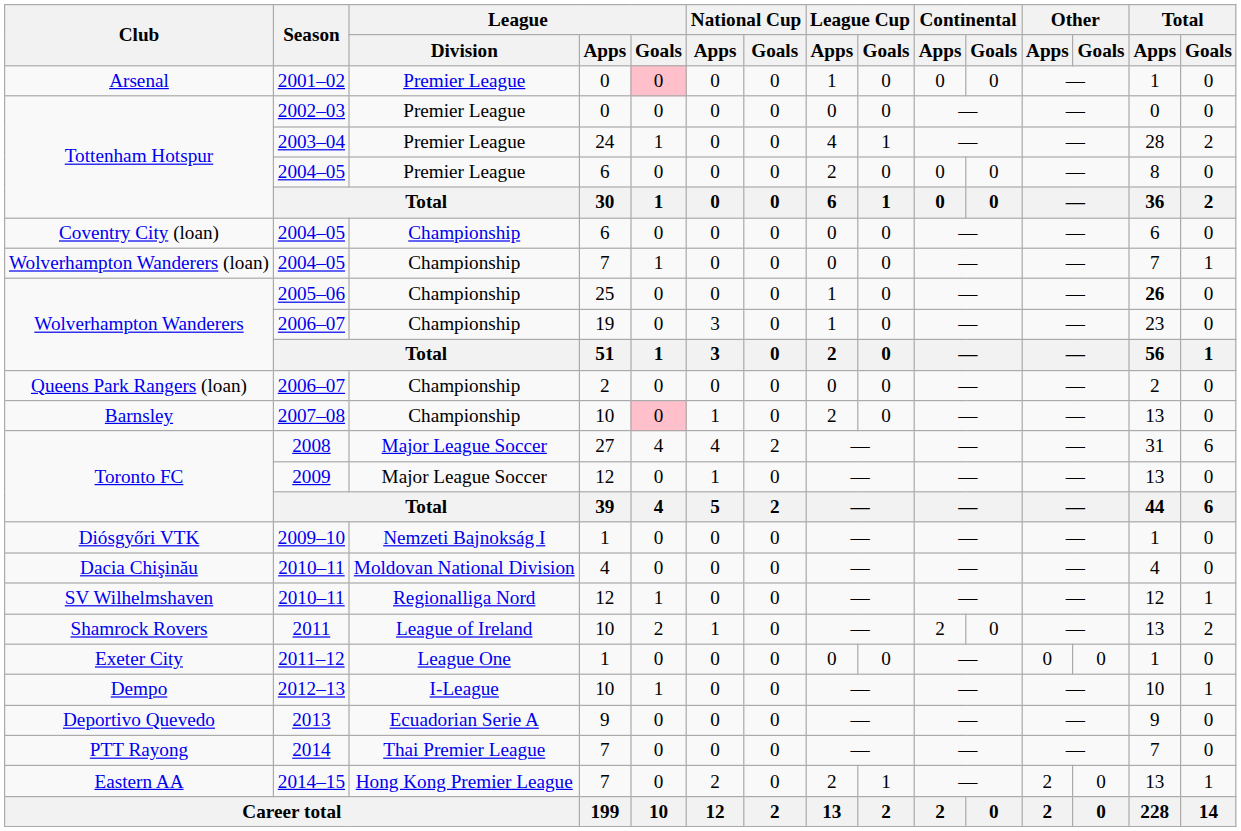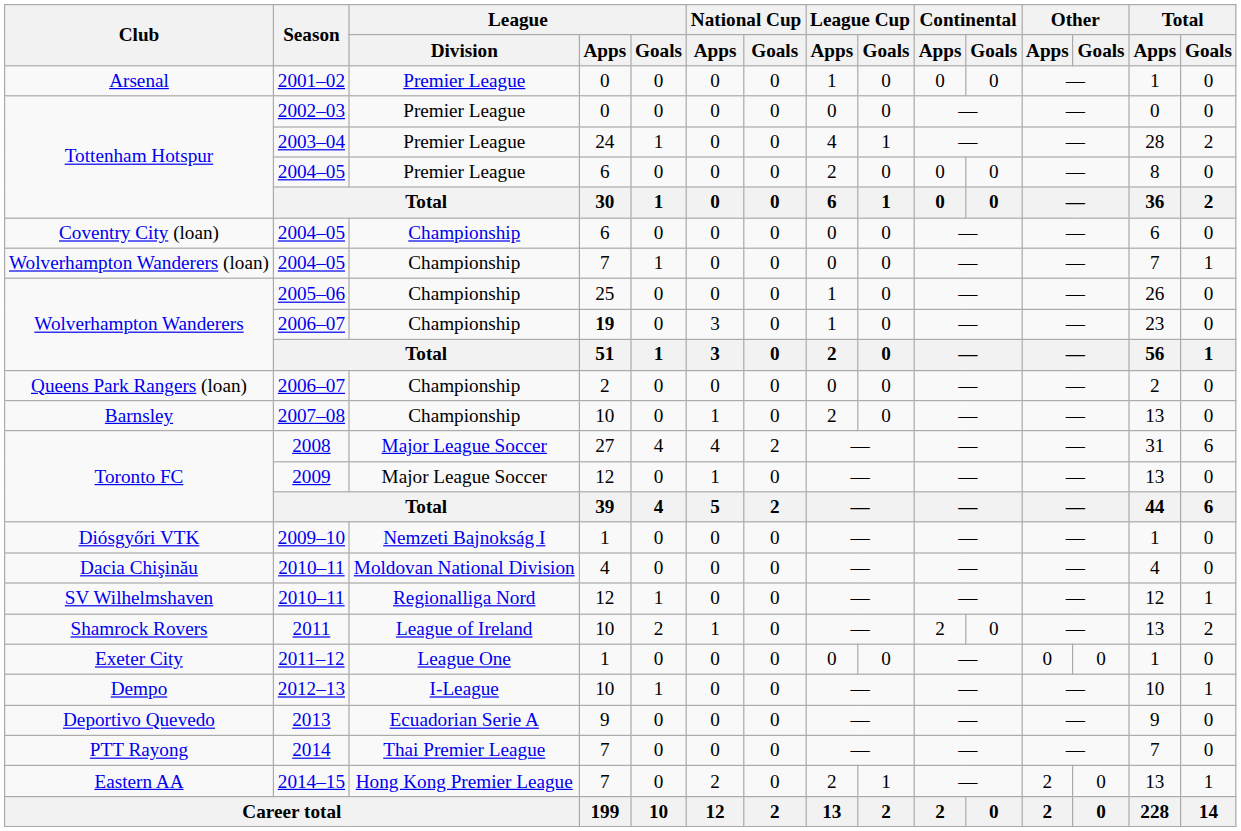(659, 80) pink background -> (659, 80) no background
(1155, 293) bold -> (1155, 293) normal
(605, 324) normal -> (605, 324) bold
(659, 415) pink background -> (659, 415) no background
